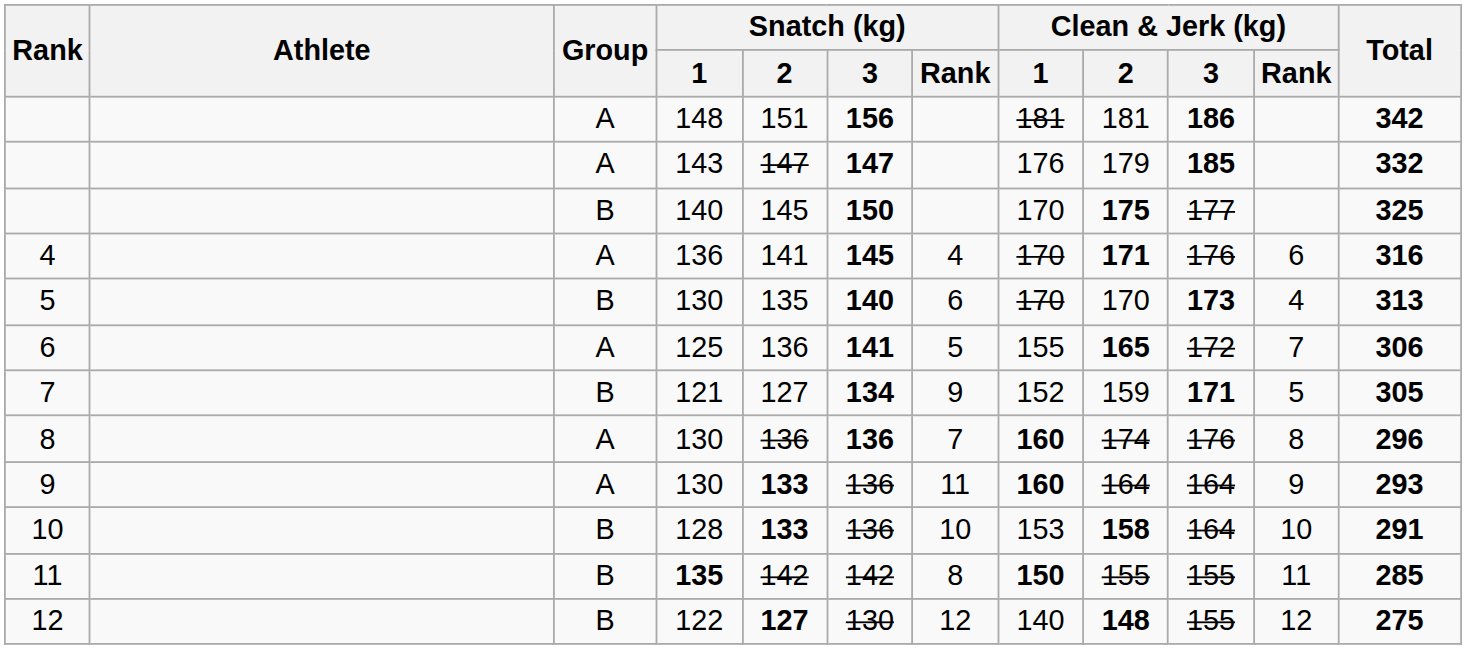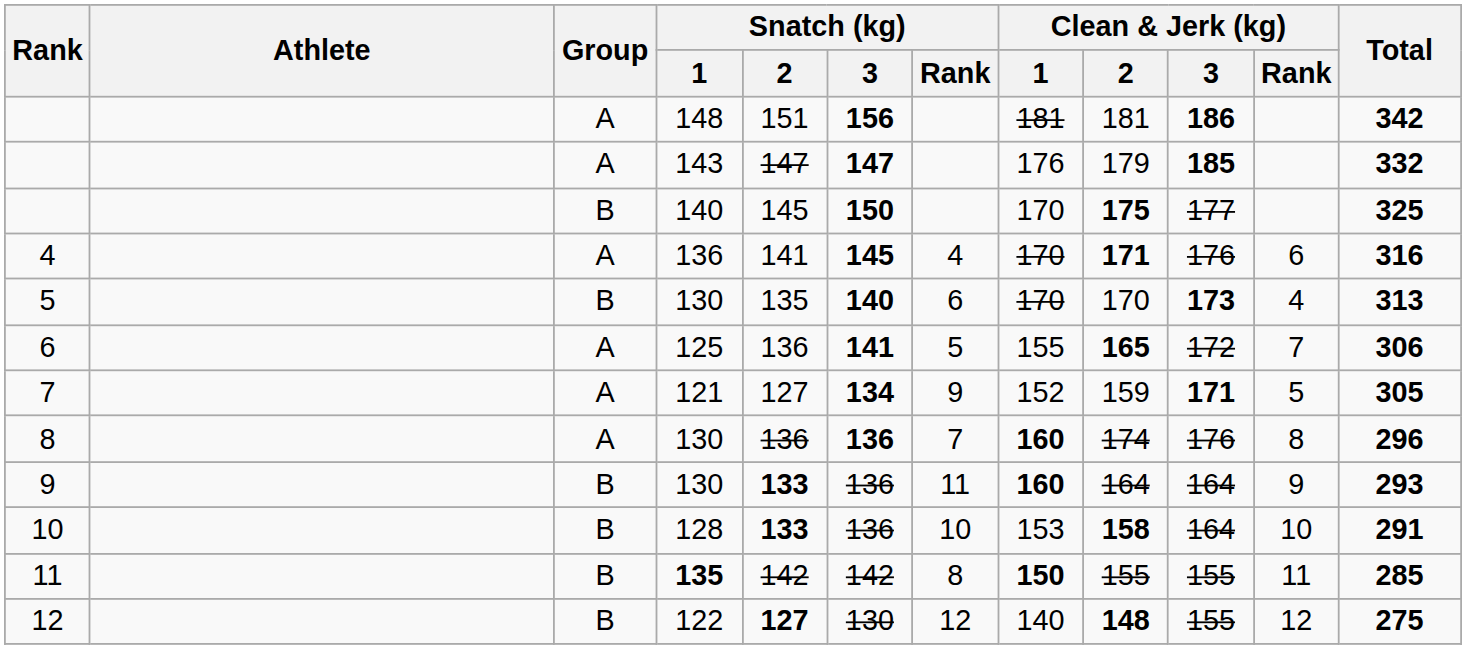(605, 392) B -> (605, 392) A
(605, 484) A -> (605, 484) B
